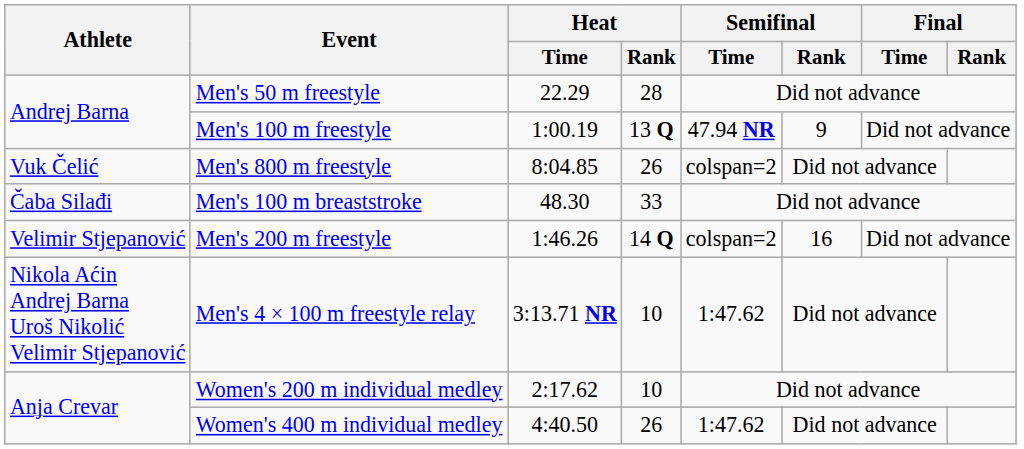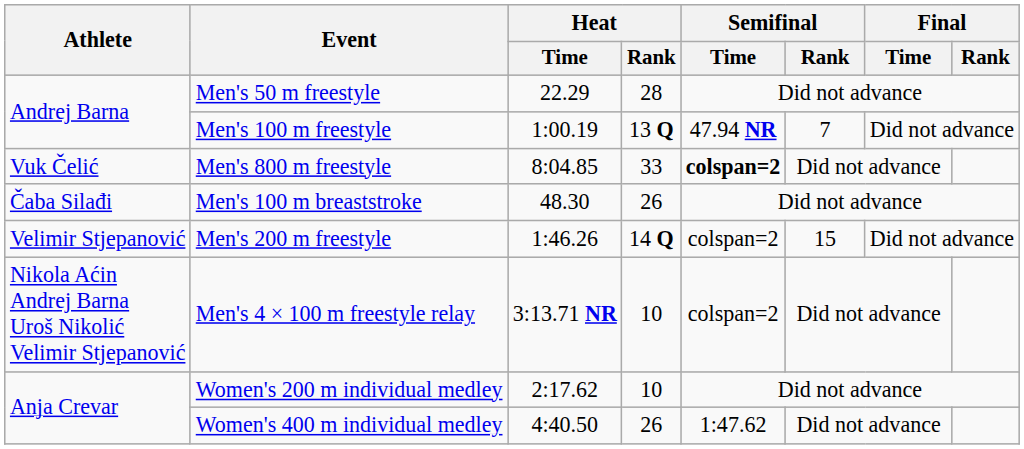(821, 130) 9 -> (825, 130) 7
(651, 166) 26 -> (651, 166) 33
(731, 166) normal -> (733, 166) bold
(651, 202) 33 -> (651, 202) 26
(821, 239) 16 -> (825, 239) 15
(731, 314) 1:47.62 -> (733, 314) colspan=2
